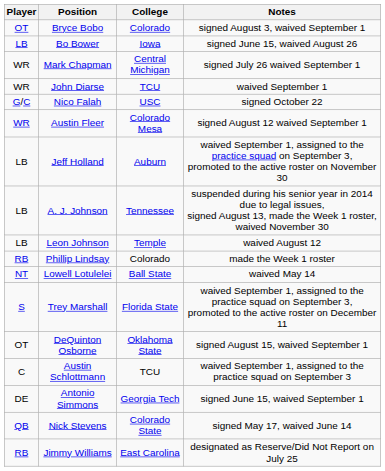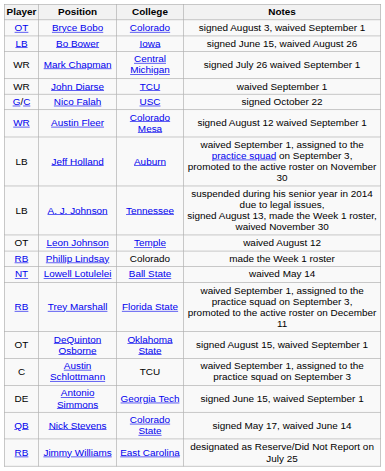(21, 243) LB -> (21, 243) OT
(21, 307) S -> (21, 307) RB
